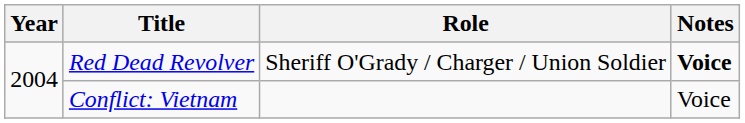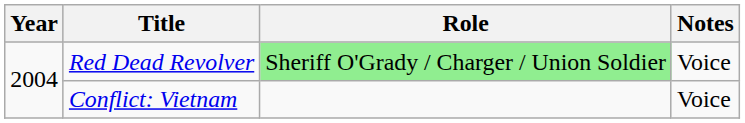(466, 61) no background -> (466, 61) lightgreen background
(704, 61) bold -> (704, 61) normal
